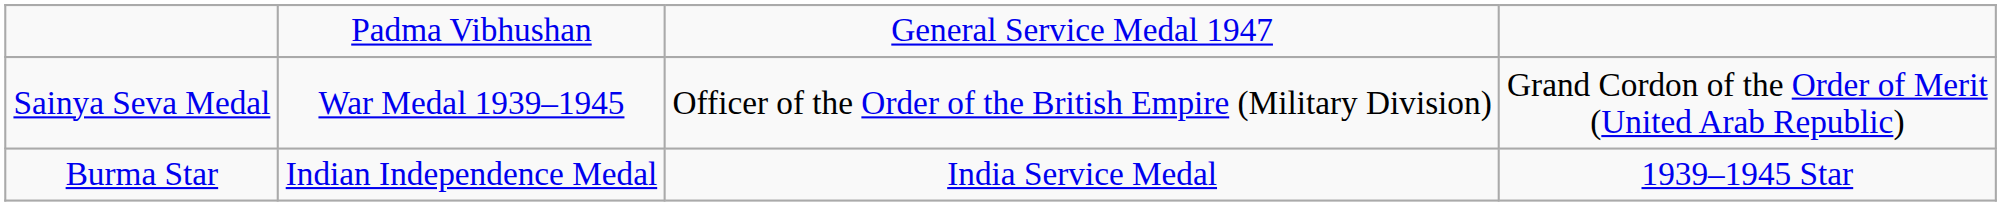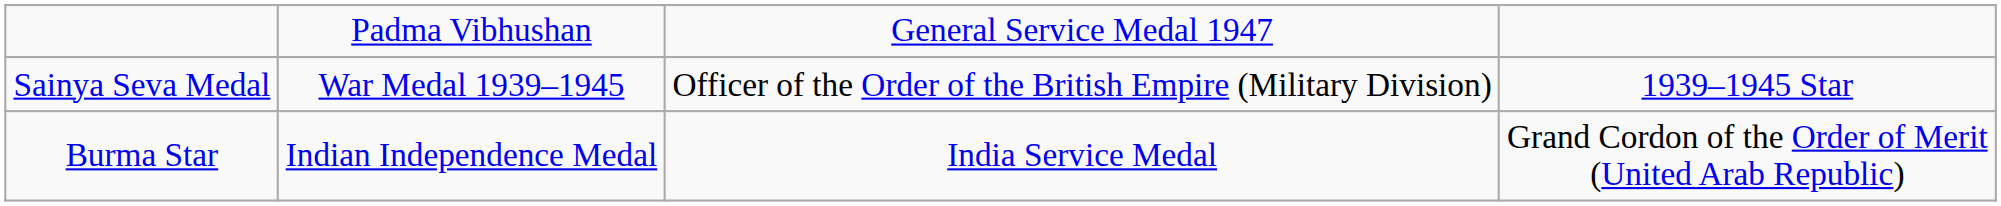(1747, 102) Grand Cordon of the Order of Merit (United Arab Republic) -> (1747, 83) 1939–1945 Star
(1747, 173) 1939–1945 Star -> (1747, 155) Grand Cordon of the Order of Merit (United Arab Republic)
